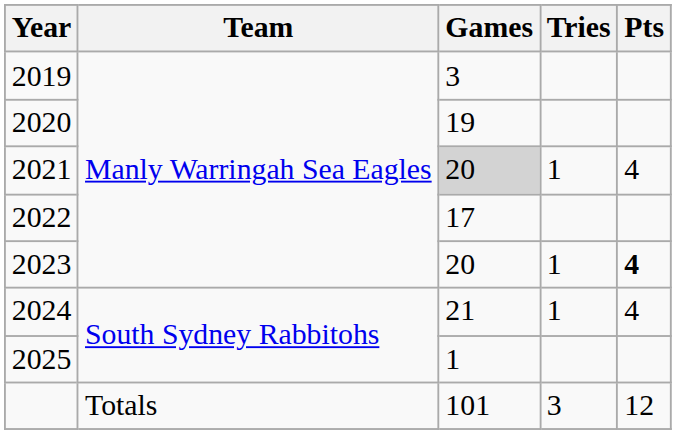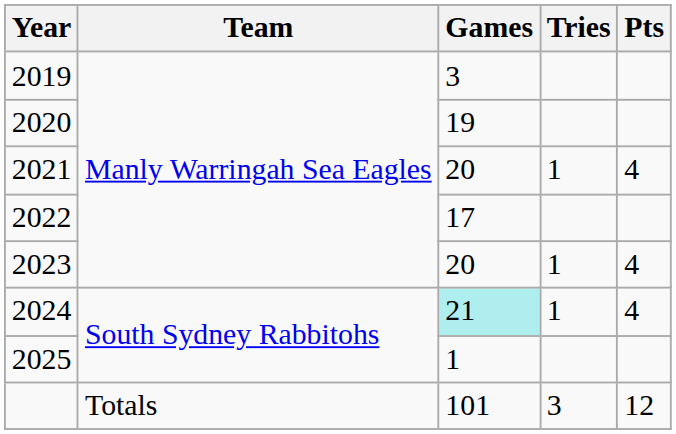(460, 169) lightgrey background -> (460, 169) no background
(632, 264) bold -> (632, 264) normal
(460, 311) no background -> (460, 311) paleturquoise background
